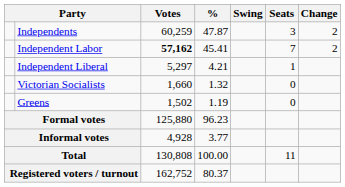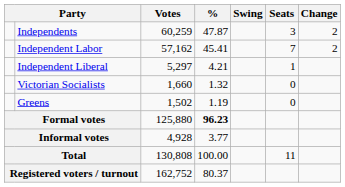(177, 48) bold -> (177, 48) normal
(216, 119) normal -> (216, 119) bold
